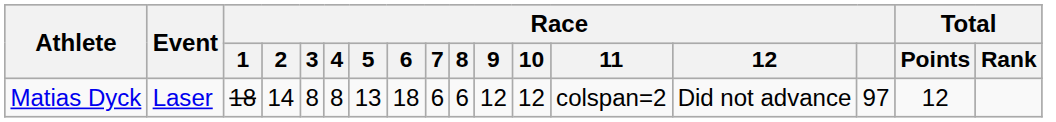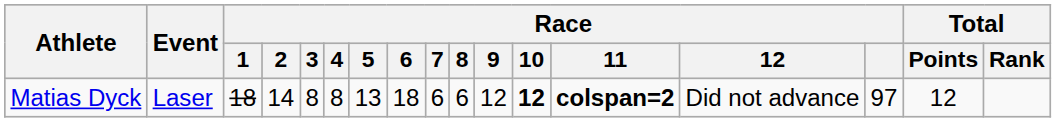(531, 98) normal -> (531, 98) bold
(611, 98) normal -> (615, 98) bold
